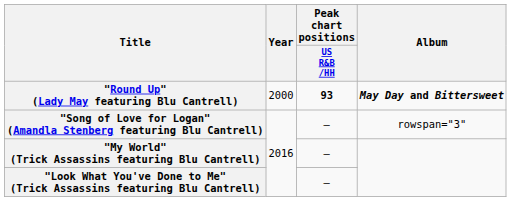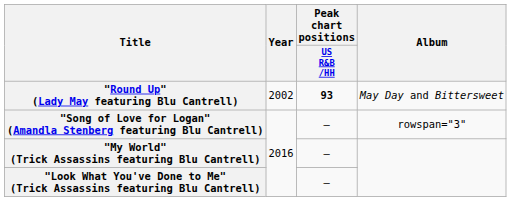(281, 95) 2000 -> (281, 95) 2002
(432, 95) bold -> (432, 95) normal
